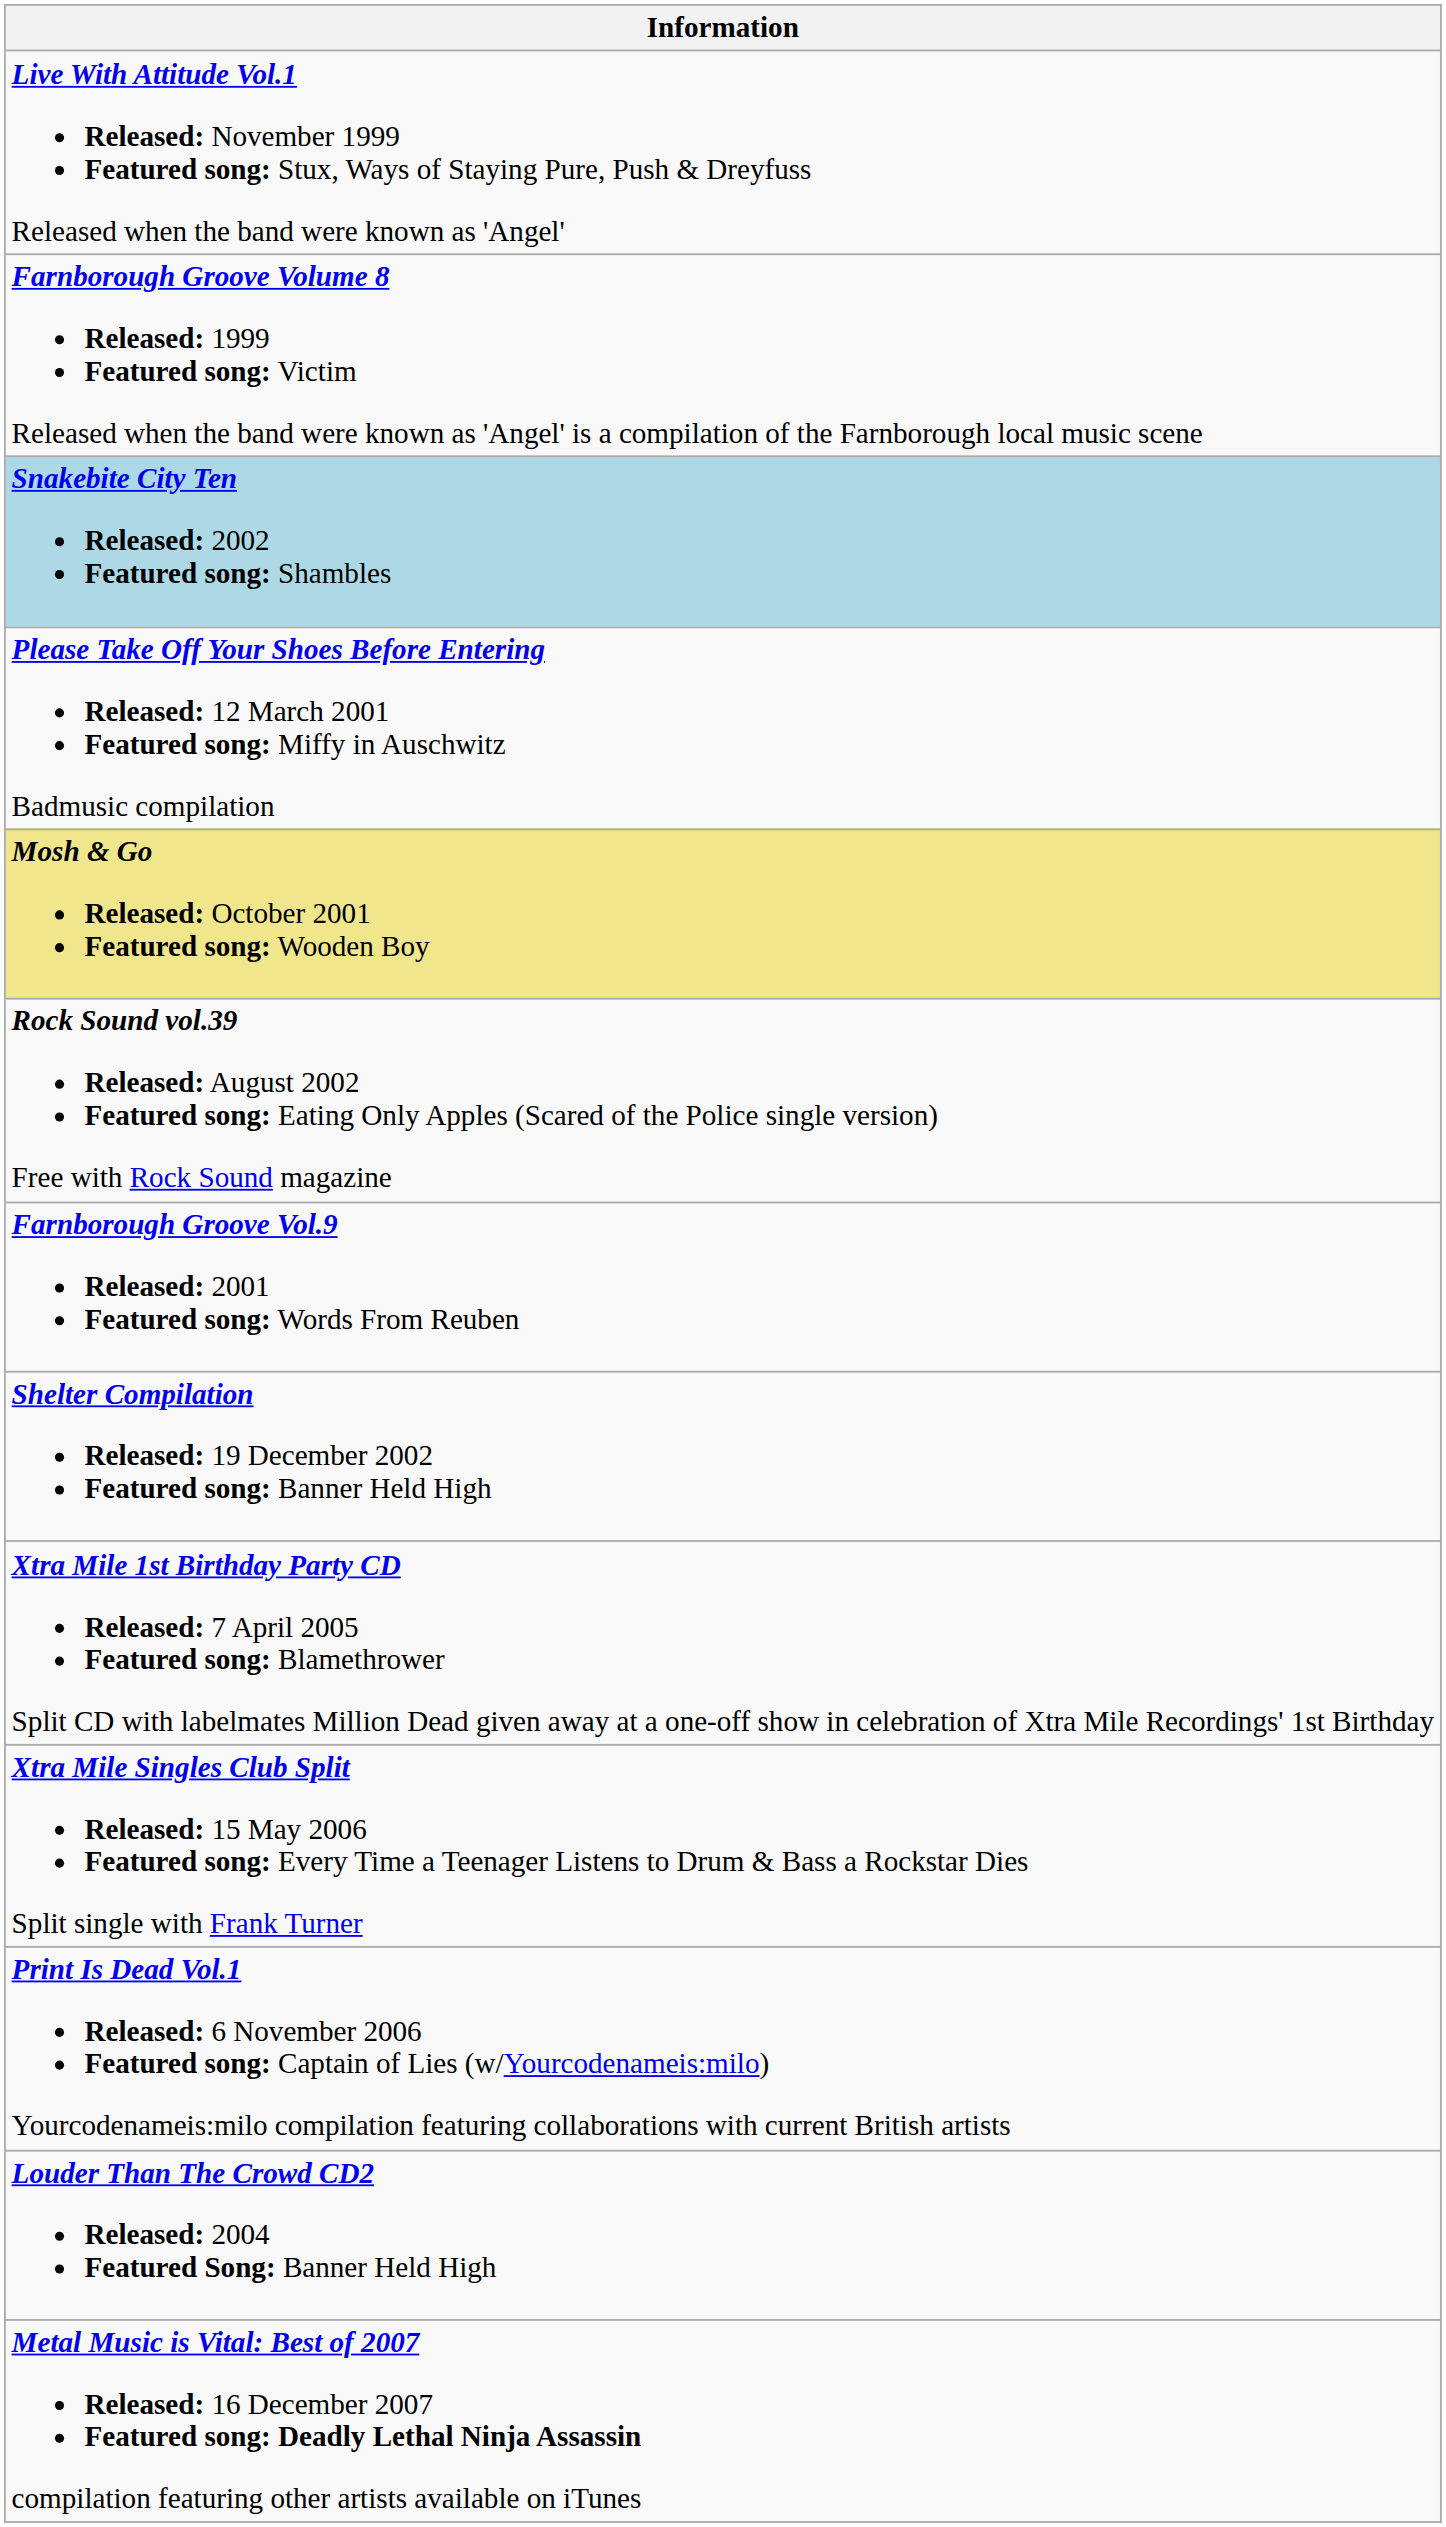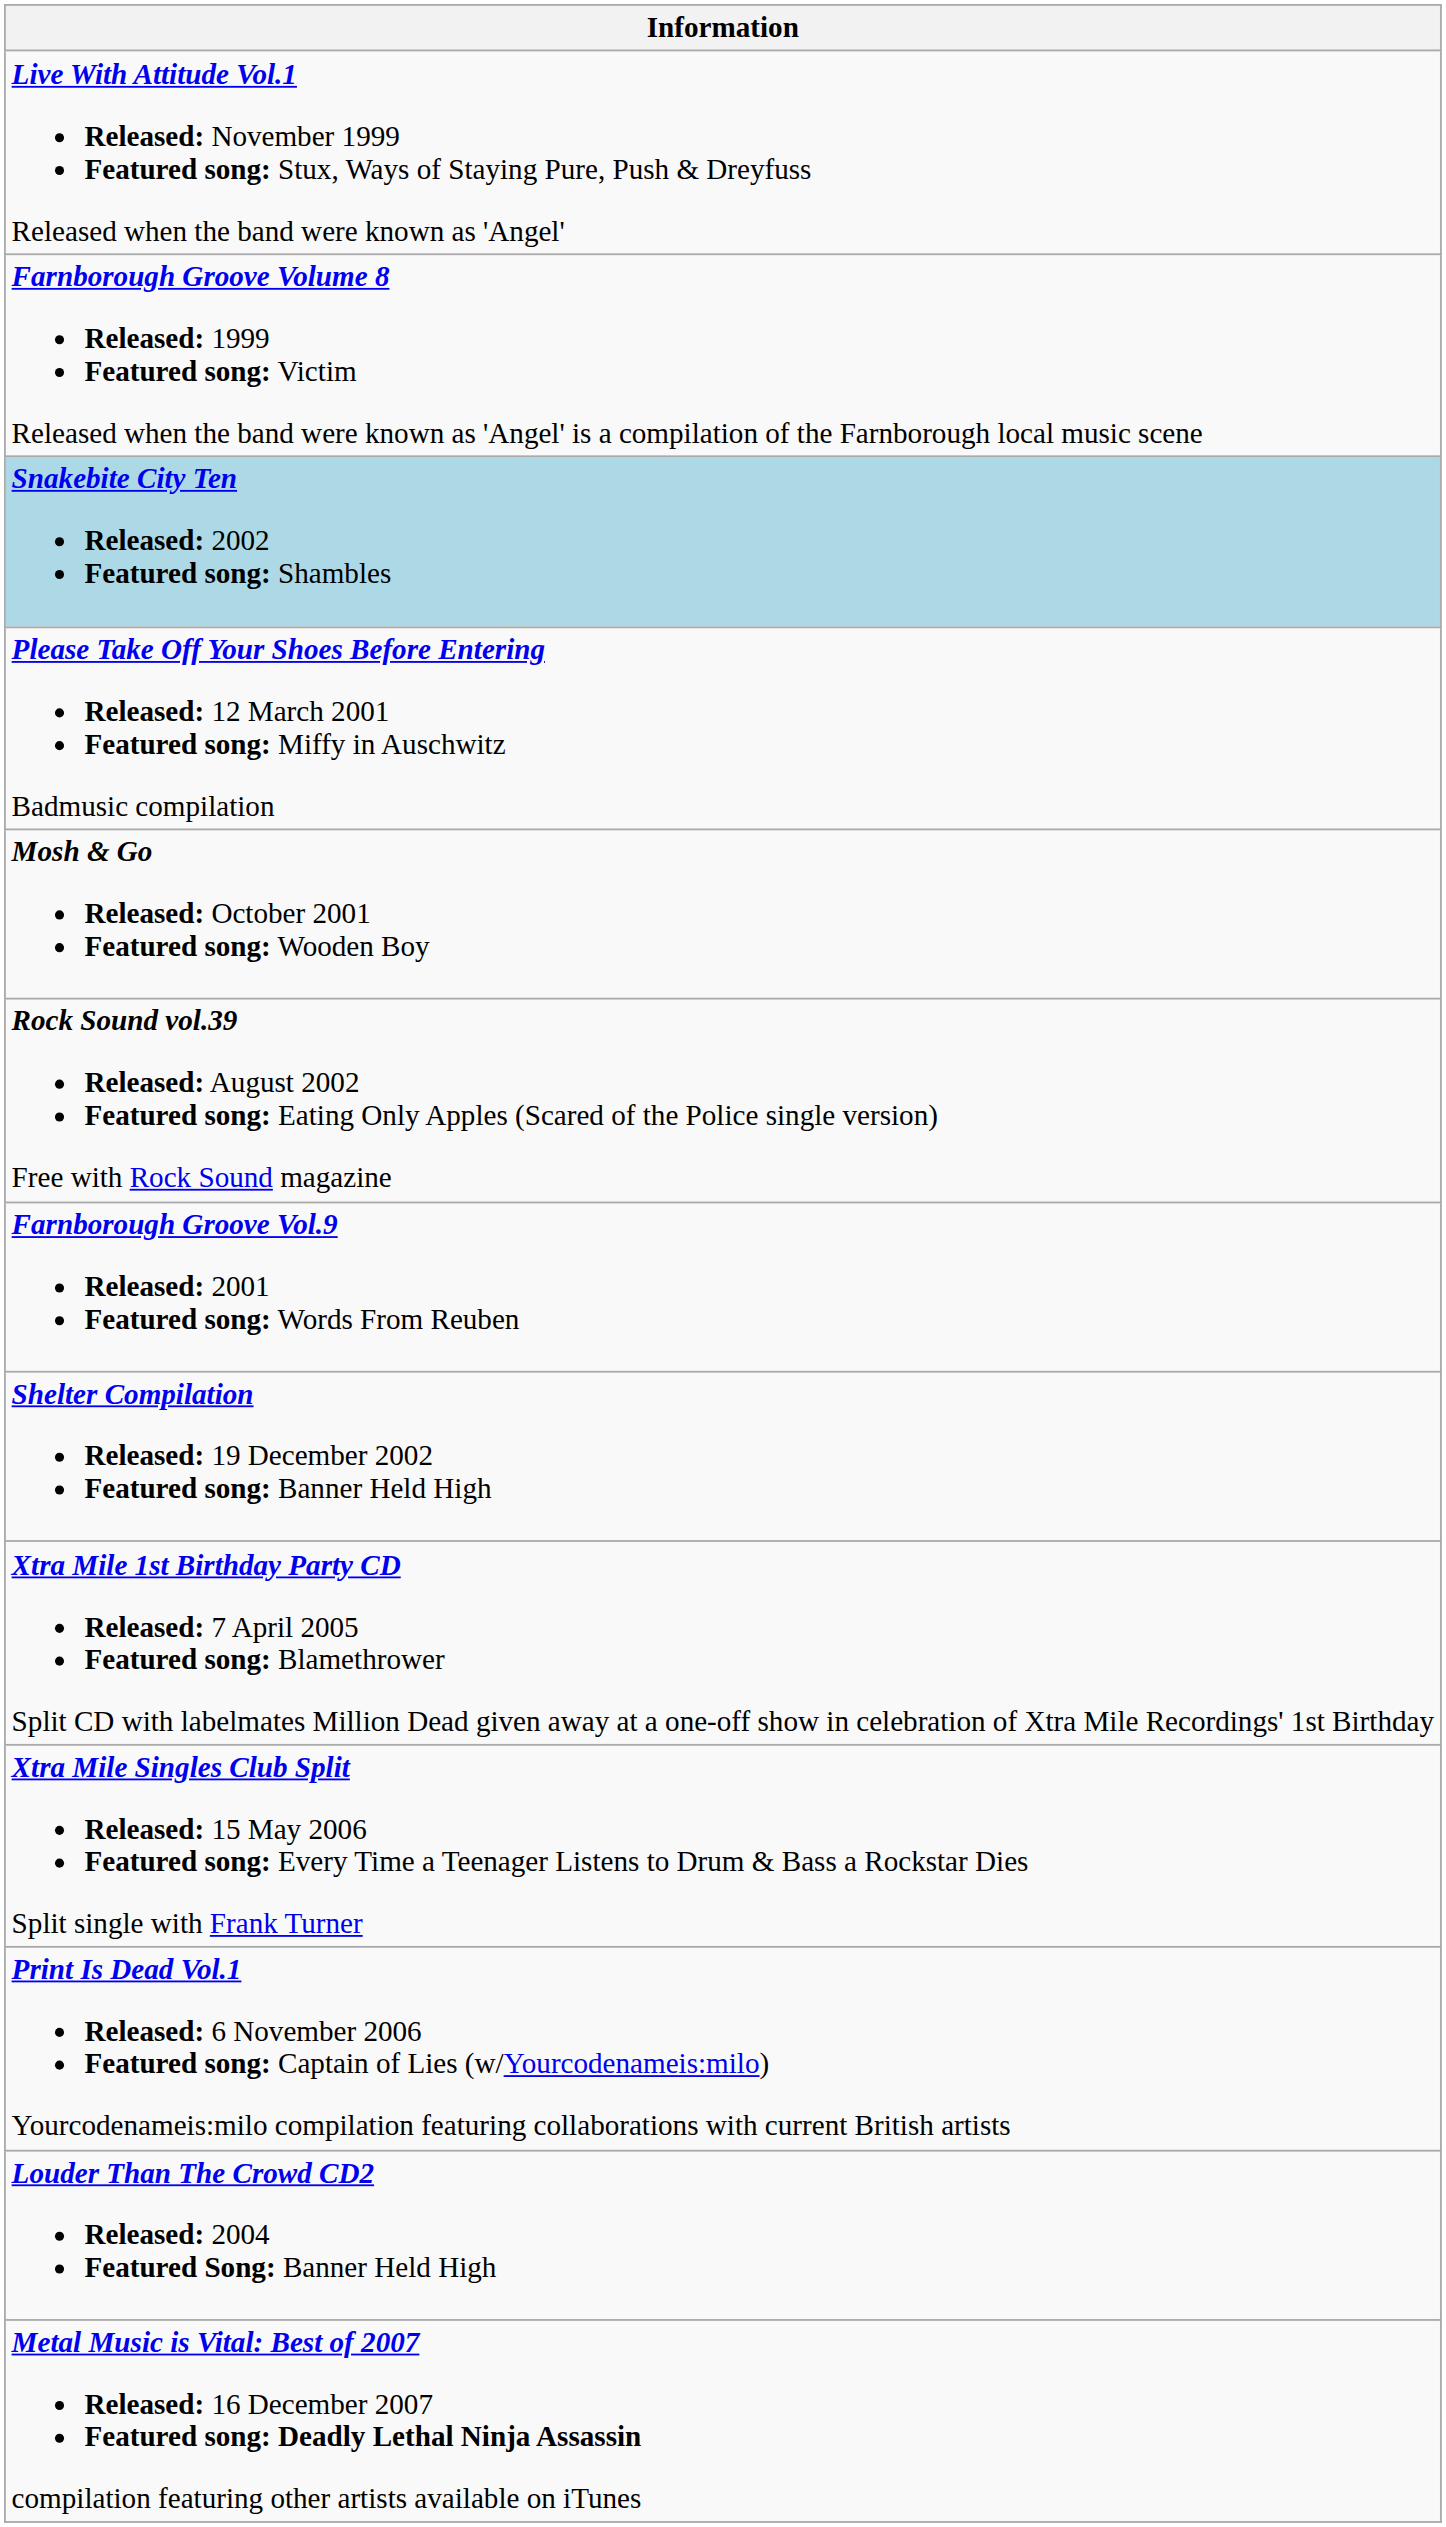(723, 900) khaki background -> (723, 900) no background
